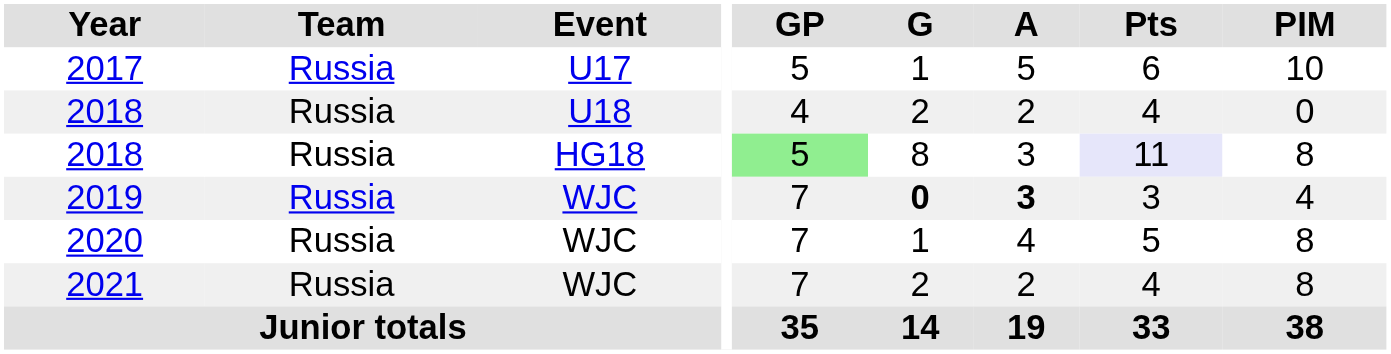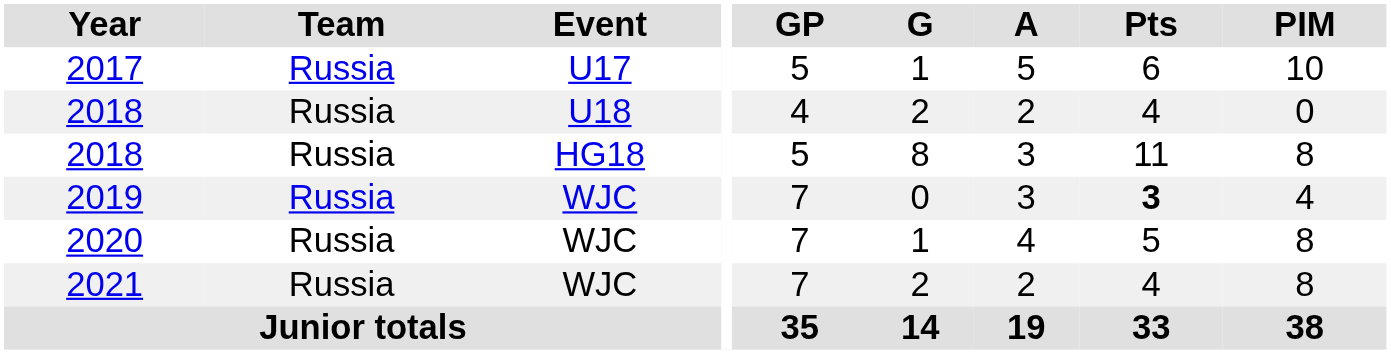(800, 154) lightgreen background -> (800, 154) no background
(1151, 154) lavender background -> (1151, 154) no background
(920, 197) bold -> (920, 197) normal
(1026, 197) bold -> (1026, 197) normal
(1151, 197) normal -> (1151, 197) bold
